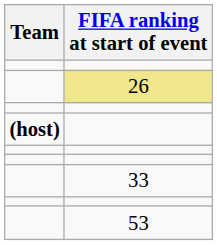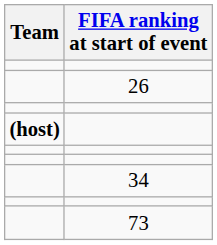(138, 86) khaki background -> (138, 86) no background
(138, 180) 33 -> (138, 180) 34
(138, 222) 53 -> (138, 222) 73
